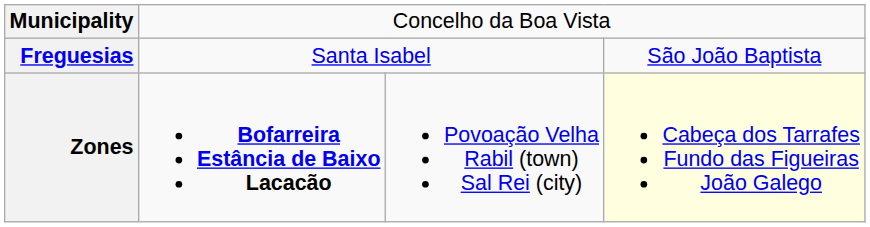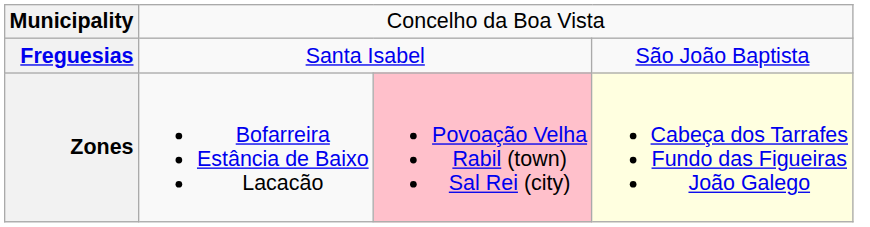(262, 159) bold -> (256, 159) normal
(495, 159) no background -> (483, 159) pink background
